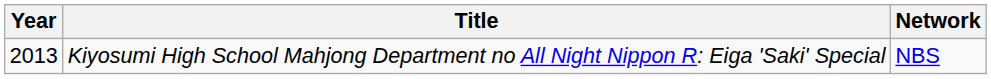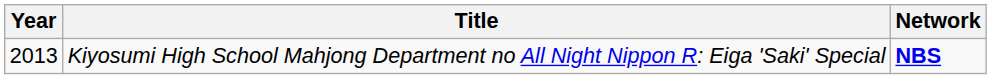(918, 55) normal -> (918, 55) bold
